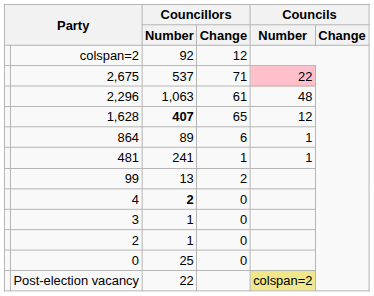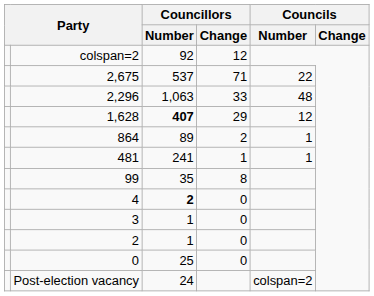(305, 76) pink background -> (305, 76) no background
(240, 97) 61 -> (240, 97) 33
(240, 117) 65 -> (240, 117) 29
(244, 138) 6 -> (244, 138) 2
(187, 178) 13 -> (187, 178) 35
(244, 178) 2 -> (244, 178) 8
(187, 281) 22 -> (187, 281) 24
(283, 281) khaki background -> (283, 281) no background
